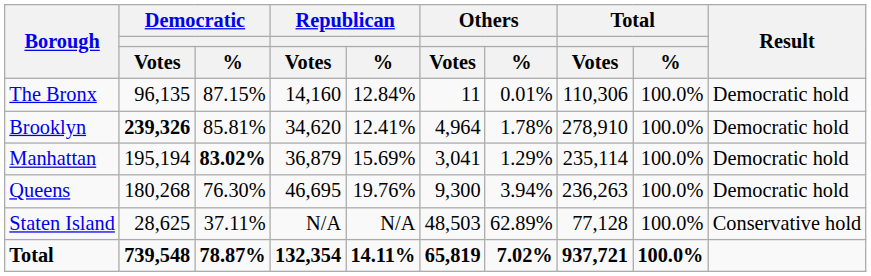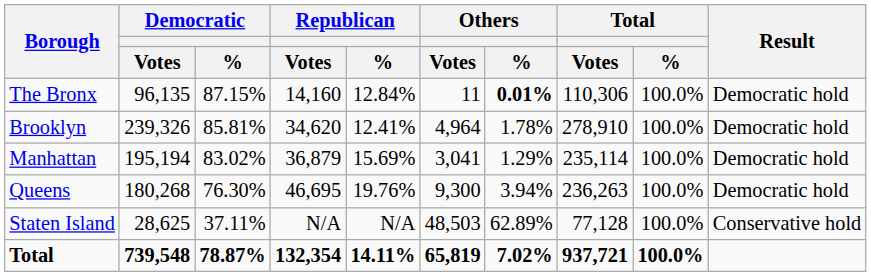(526, 94) normal -> (525, 94) bold
(157, 126) bold -> (157, 126) normal
(233, 158) bold -> (234, 158) normal
